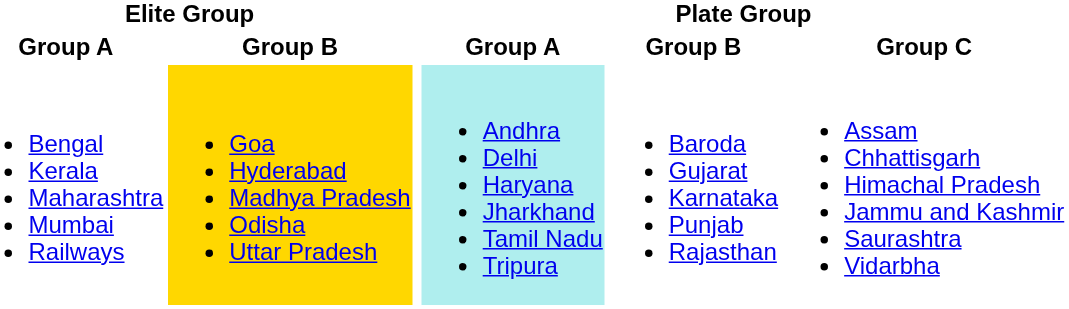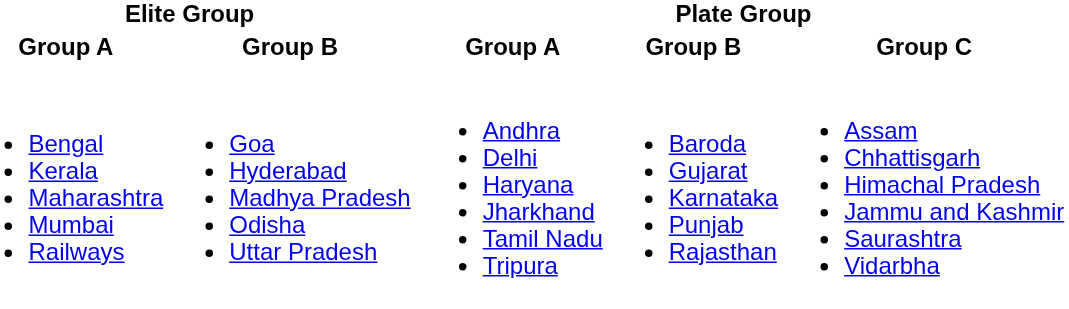(290, 198) gold background -> (290, 198) no background
(513, 198) paleturquoise background -> (513, 198) no background
